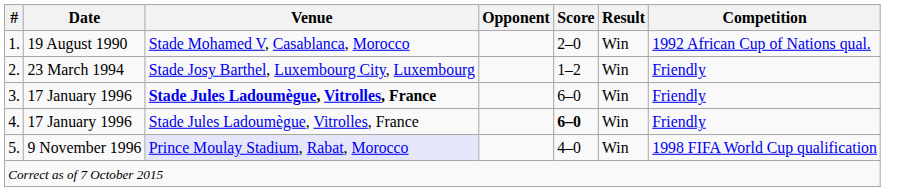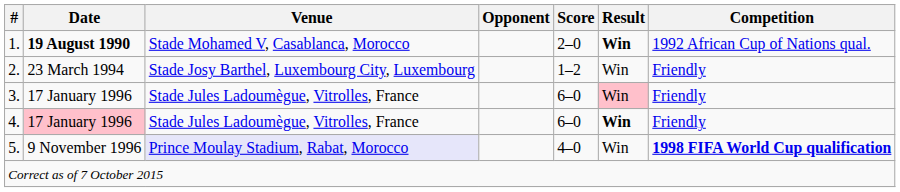(77, 43) normal -> (79, 43) bold
(615, 43) normal -> (616, 43) bold
(293, 95) bold -> (284, 95) normal
(615, 95) no background -> (615, 95) pink background
(80, 121) no background -> (80, 121) pink background
(569, 121) bold -> (569, 121) normal
(615, 121) normal -> (616, 121) bold
(765, 148) normal -> (772, 148) bold
